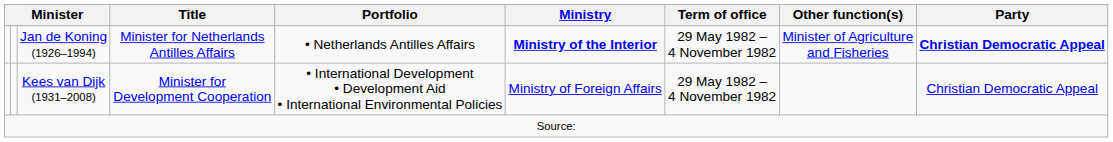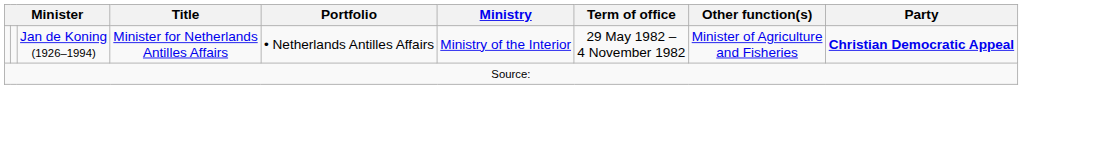(585, 44) bold -> (506, 44) normal
- row: (64, 89)
